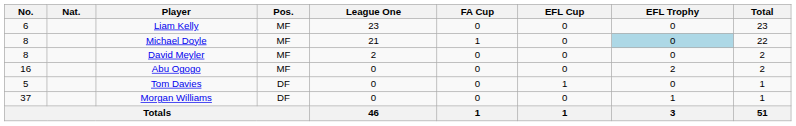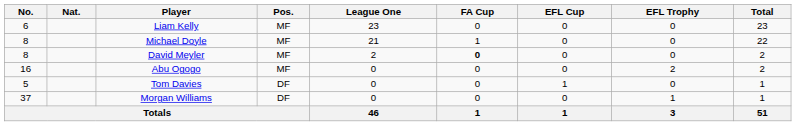(673, 40) lightblue background -> (673, 40) no background
(477, 54) normal -> (477, 54) bold
